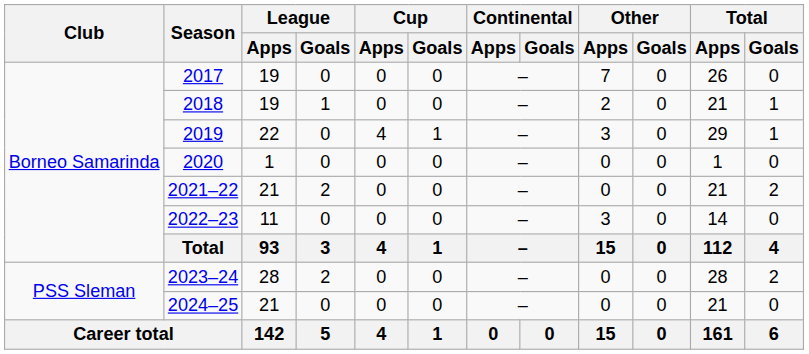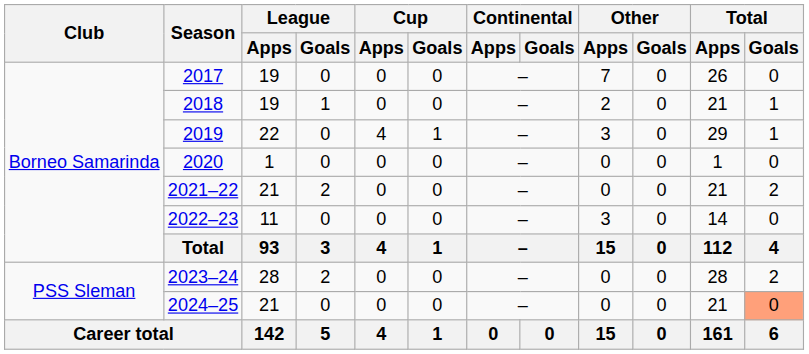(774, 305) no background -> (774, 305) lightsalmon background
